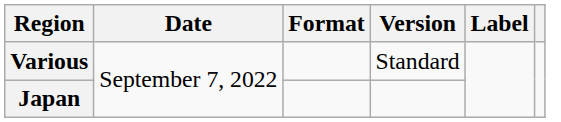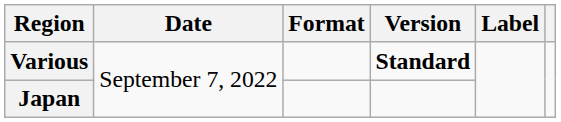(418, 60) normal -> (423, 60) bold
